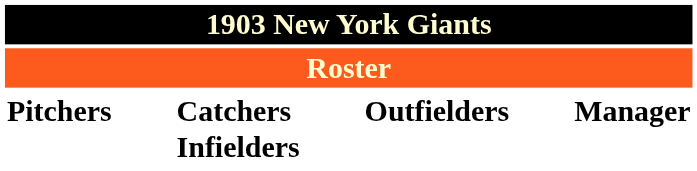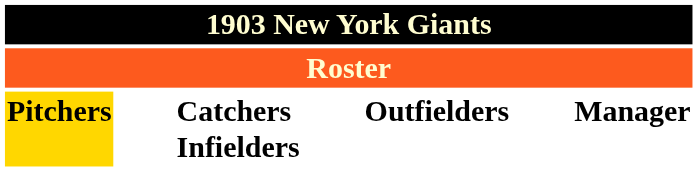(59, 110) no background -> (59, 110) gold background
